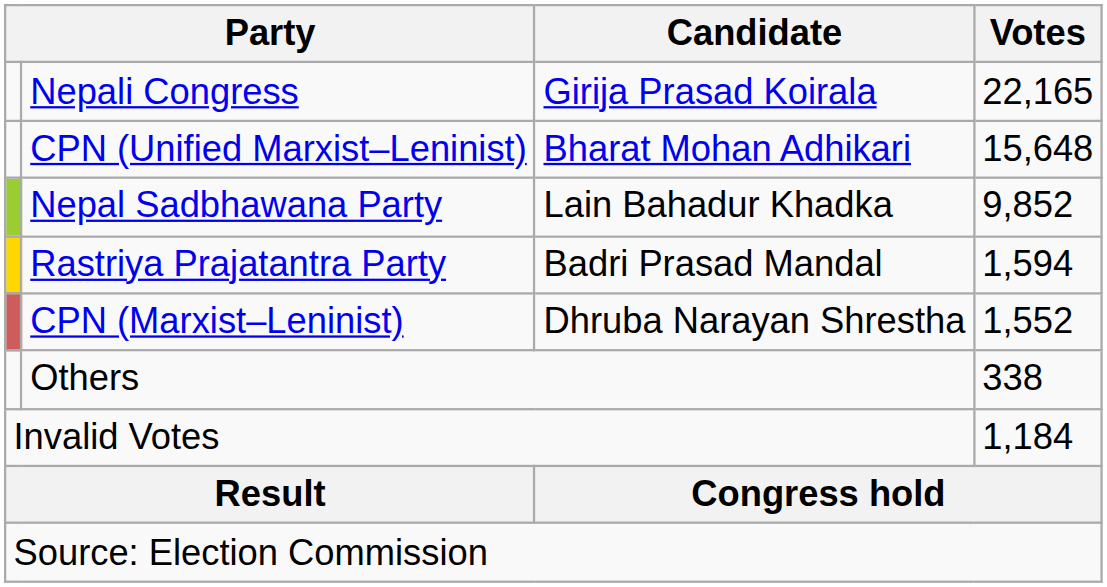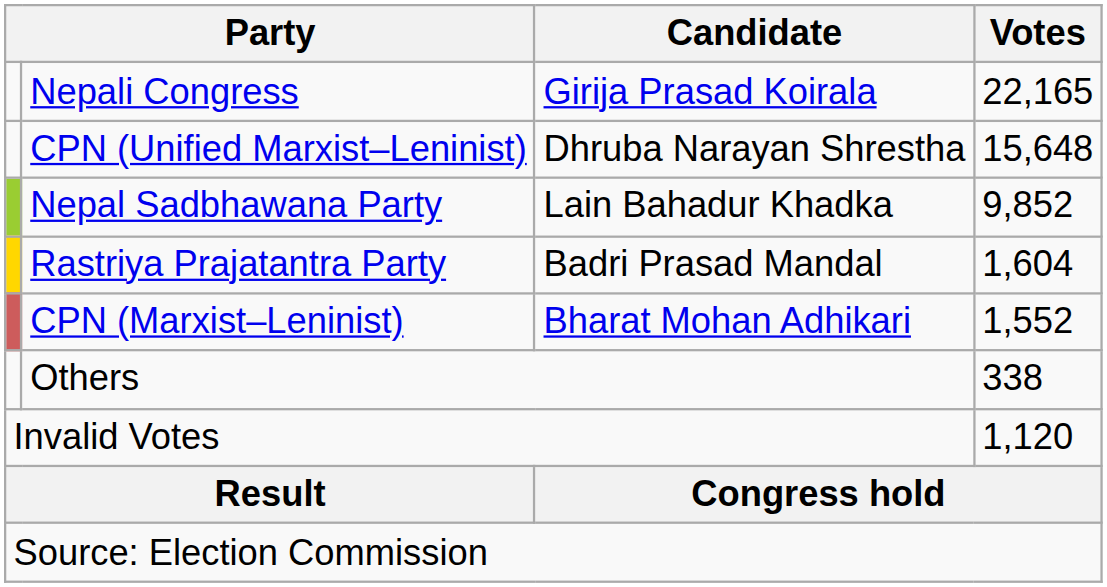(727, 148) Bharat Mohan Adhikari -> (755, 148) Dhruba Narayan Shrestha
(1028, 263) 1,594 -> (1028, 263) 1,604
(755, 321) Dhruba Narayan Shrestha -> (727, 321) Bharat Mohan Adhikari
(1028, 436) 1,184 -> (1028, 436) 1,120
